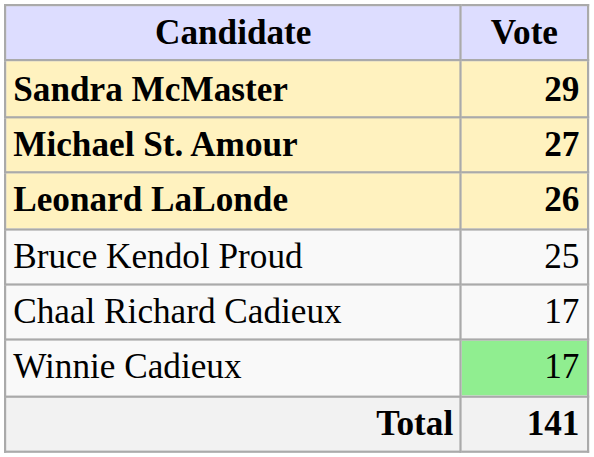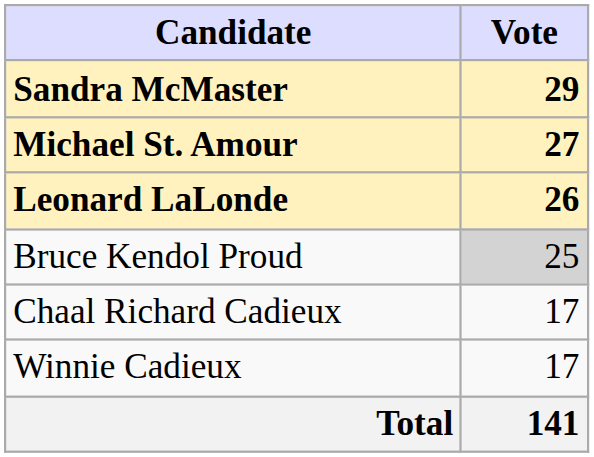(562, 255) no background -> (562, 255) lightgrey background
(562, 367) lightgreen background -> (562, 367) no background
